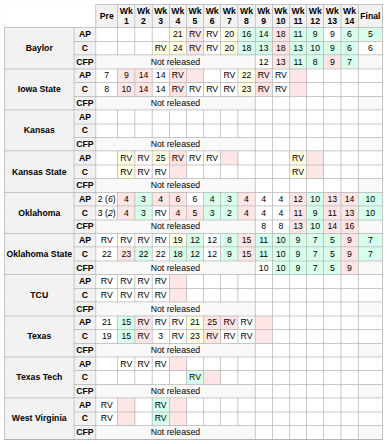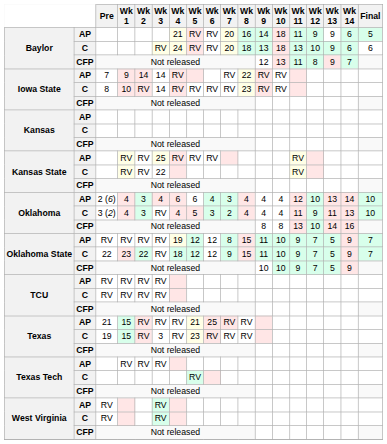(143, 89) 14 -> (143, 89) RV
(161, 171) RV -> (161, 171) 22
(161, 254) 22 -> (161, 254) RV
